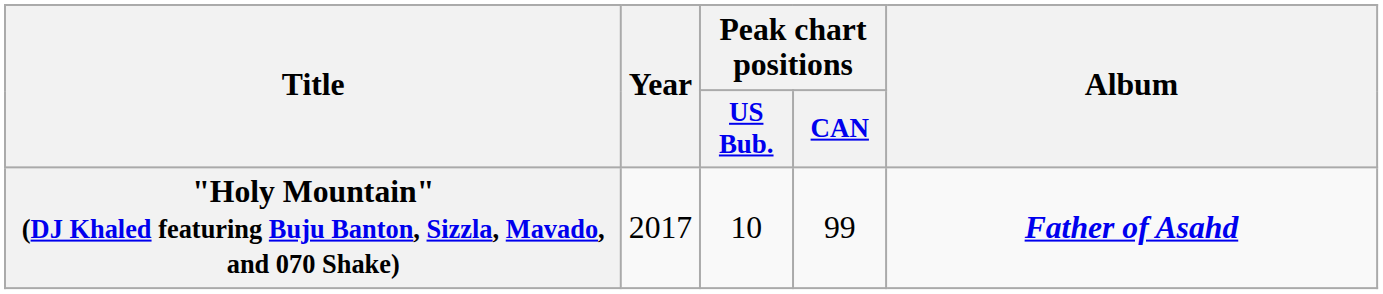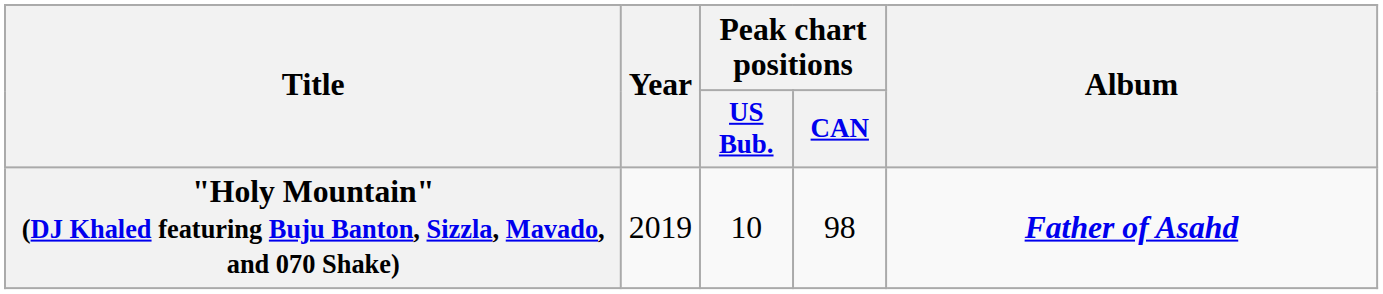(660, 227) 2017 -> (660, 227) 2019
(840, 227) 99 -> (840, 227) 98
